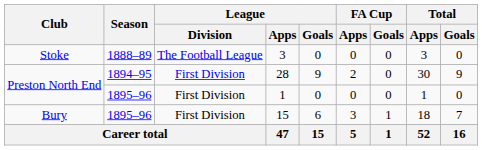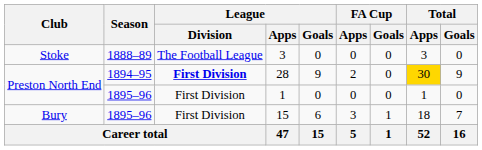(210, 74) normal -> (210, 74) bold
(424, 74) no background -> (424, 74) gold background
